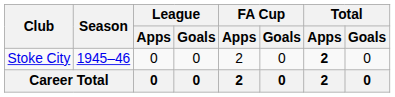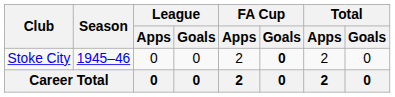(282, 59) normal -> (282, 59) bold
(324, 59) bold -> (324, 59) normal
